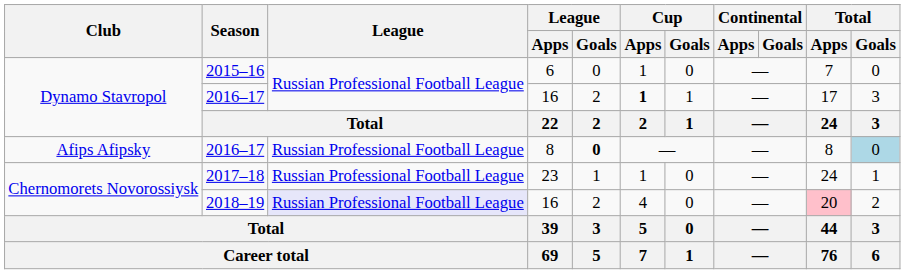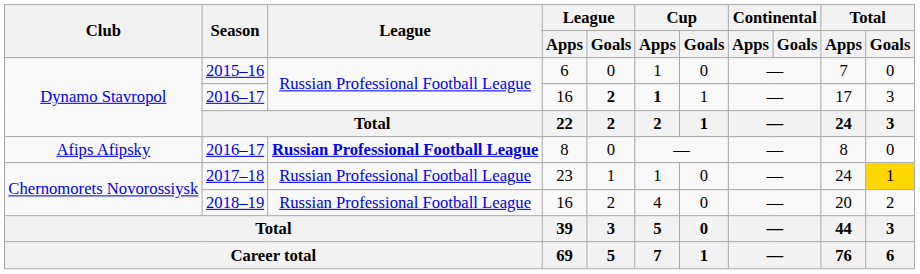(596, 96) normal -> (611, 96) bold
(398, 149) normal -> (405, 149) bold
(596, 149) bold -> (611, 149) normal
(876, 149) lightblue background -> (890, 149) no background
(876, 176) no background -> (890, 176) gold background
(398, 202) lavender background -> (405, 202) no background
(829, 202) pink background -> (844, 202) no background
